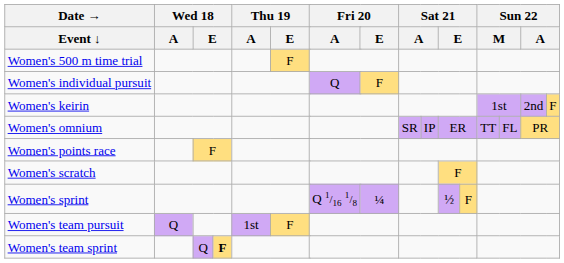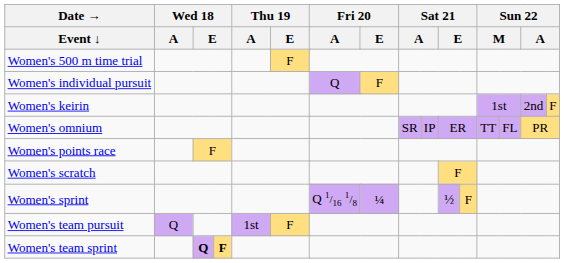(203, 247) normal -> (203, 247) bold
